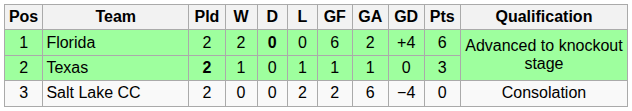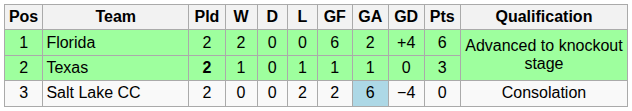(272, 42) bold -> (272, 42) normal
(370, 93) no background -> (370, 93) lightblue background
